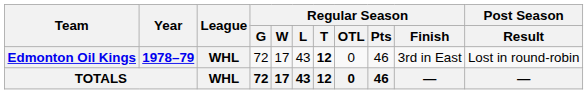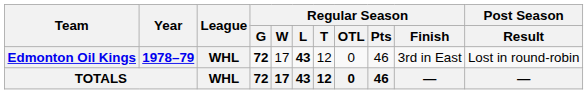(261, 58) normal -> (261, 58) bold
(303, 58) normal -> (303, 58) bold
(324, 58) bold -> (324, 58) normal
